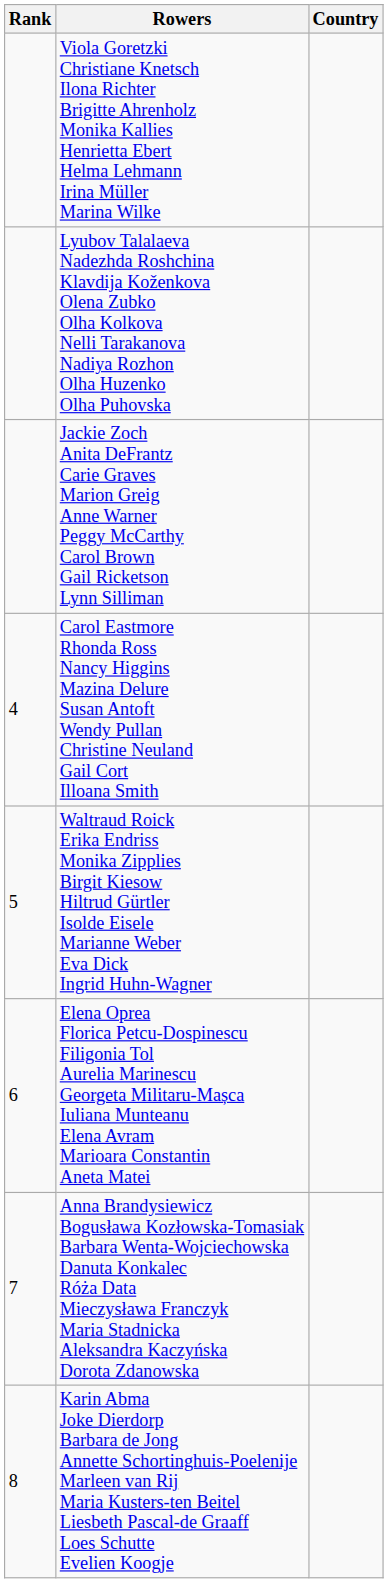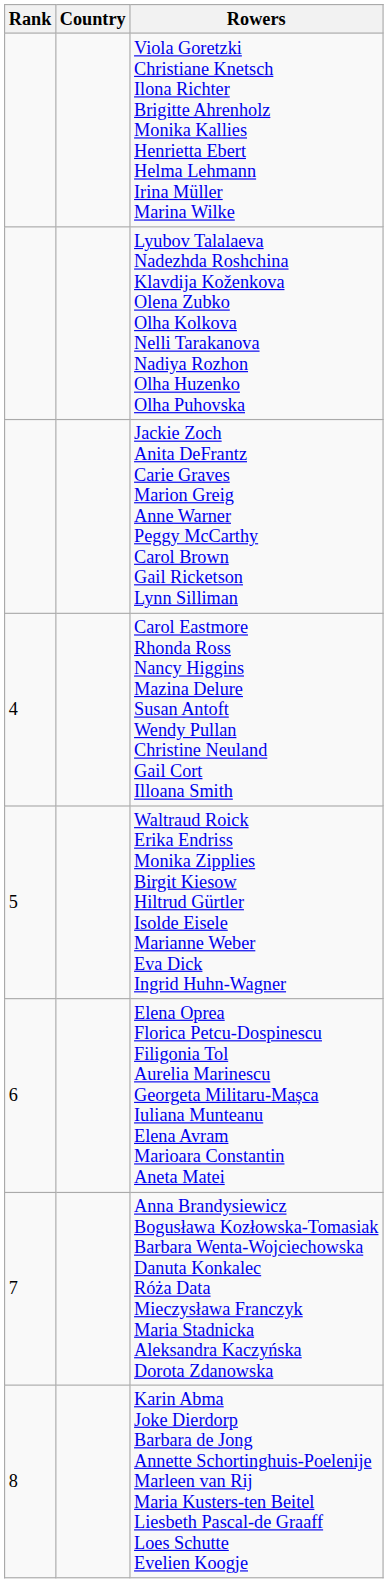columns swapped: (182, 18) <-> (346, 18)
